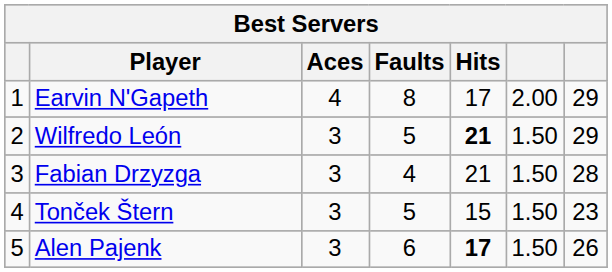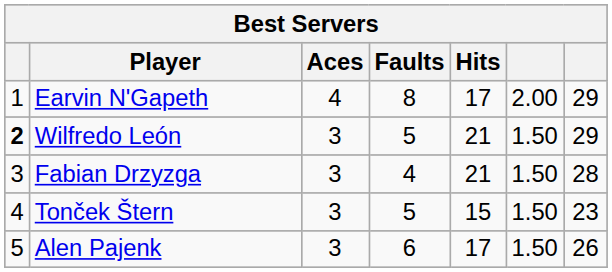(17, 137) normal -> (17, 137) bold
(478, 137) bold -> (478, 137) normal
(478, 249) bold -> (478, 249) normal
